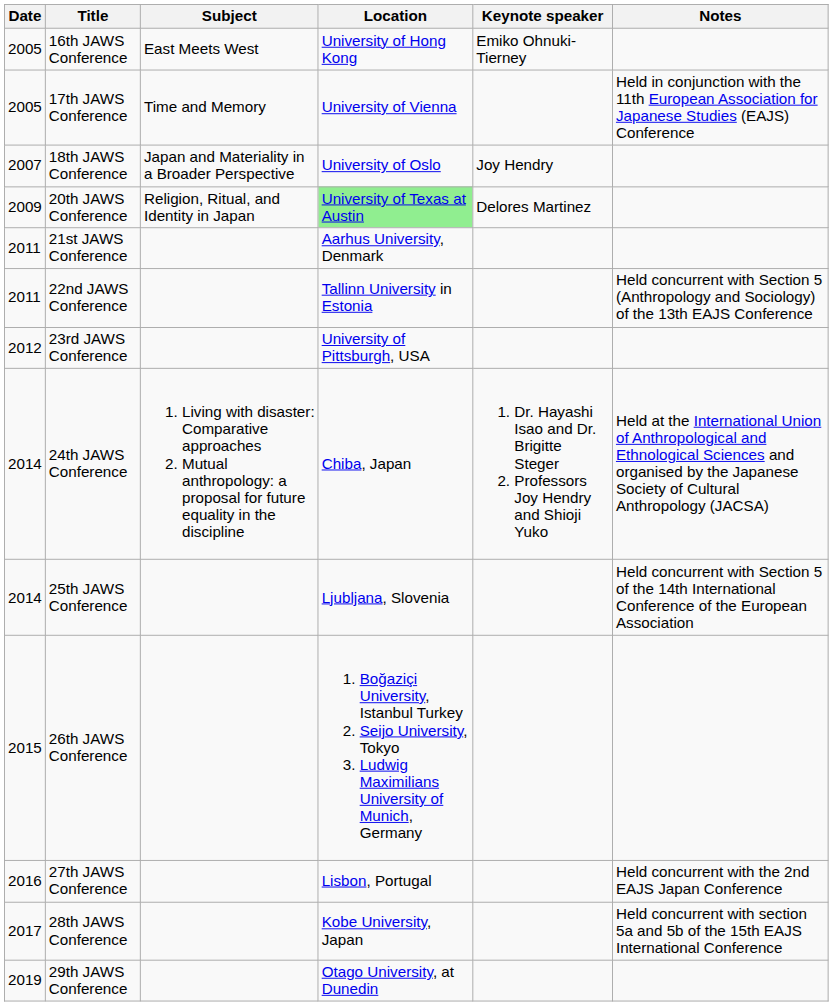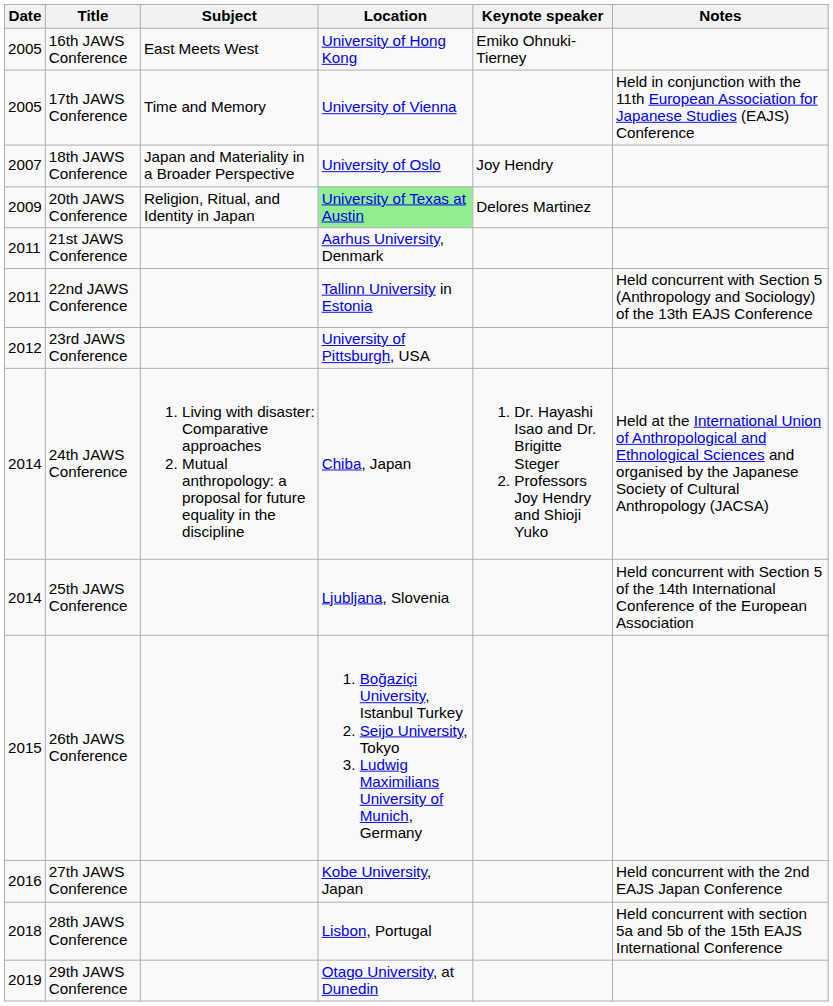(377, 881) Lisbon, Portugal -> (376, 881) Kobe University, Japan
(25, 930) 2017 -> (25, 930) 2018
(376, 930) Kobe University, Japan -> (377, 930) Lisbon, Portugal
